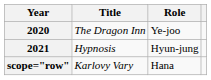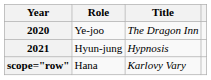columns swapped: (110, 13) <-> (175, 13)
